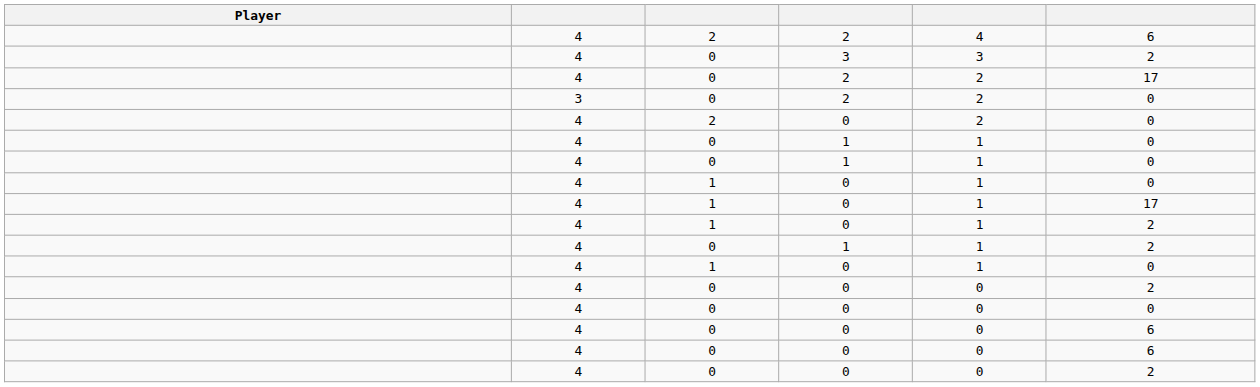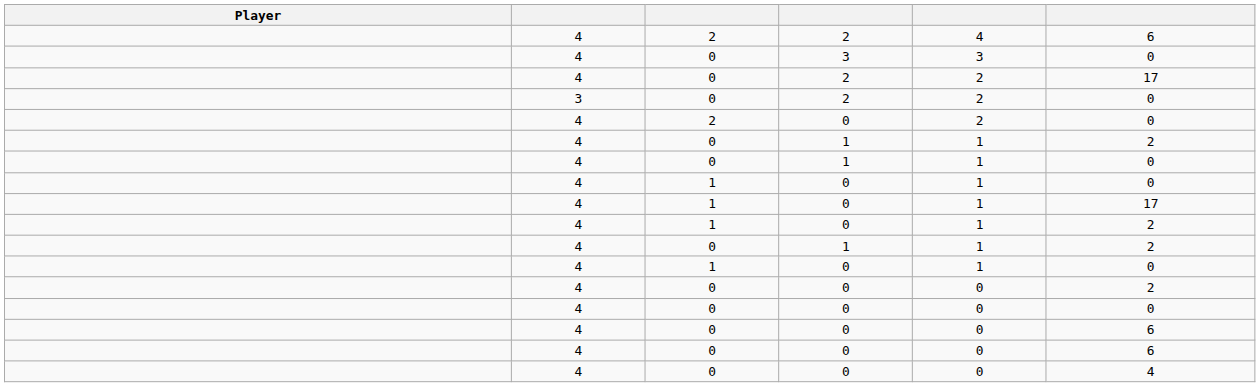(1151, 57) 2 -> (1151, 57) 0
(1151, 141) 0 -> (1151, 141) 2
(1151, 372) 2 -> (1151, 372) 4
